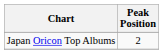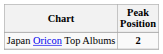(138, 40) normal -> (138, 40) bold
